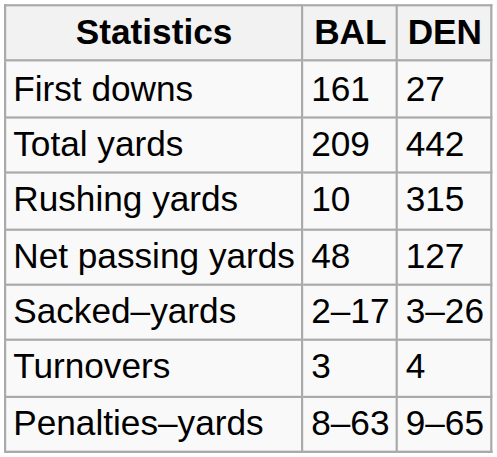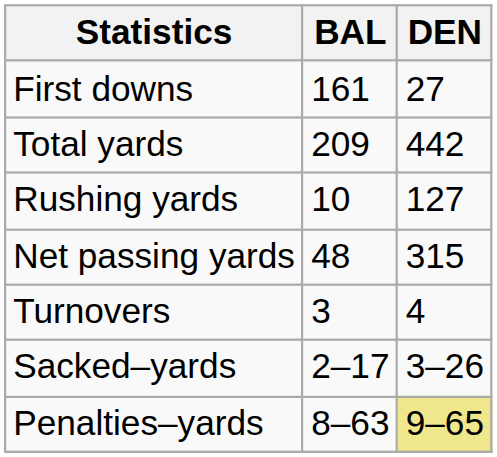(435, 200) 315 -> (435, 200) 127
(435, 255) 127 -> (435, 255) 315
rows swapped: (125, 311) <-> (92, 367)
(445, 423) no background -> (445, 423) khaki background
